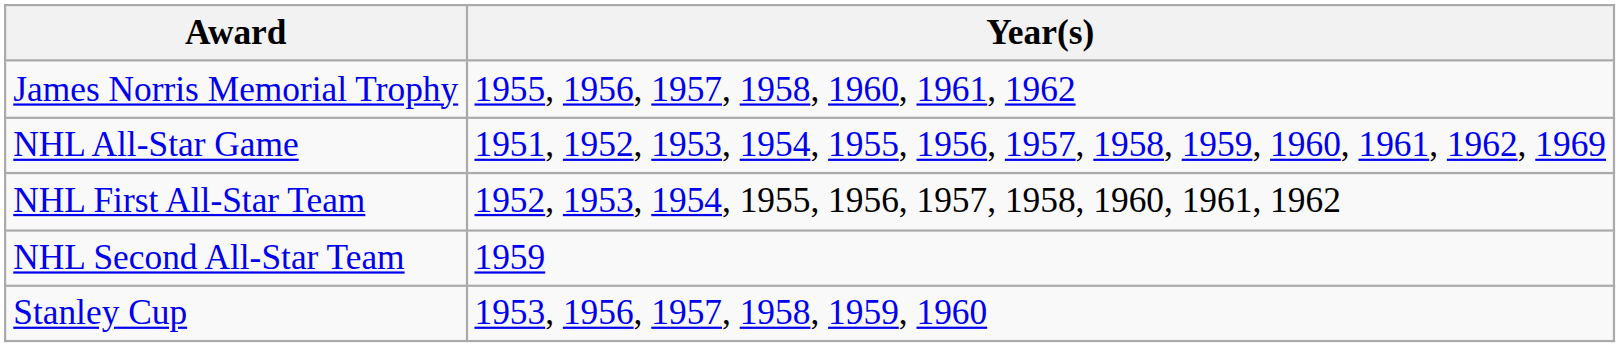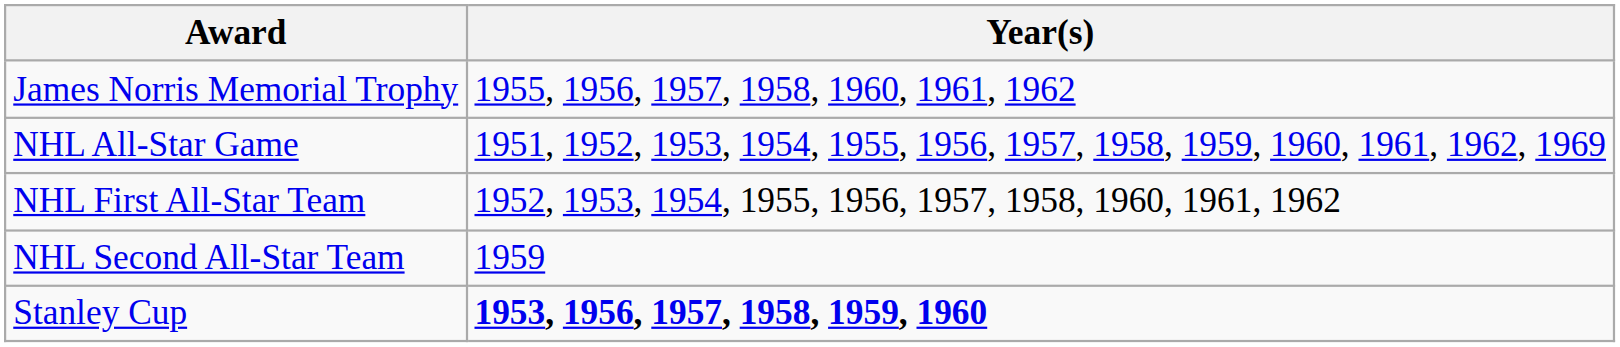(731, 312) normal -> (731, 312) bold
